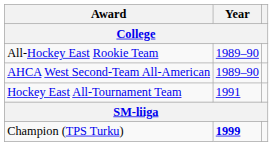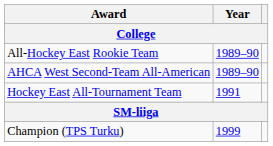(228, 131) bold -> (228, 131) normal
